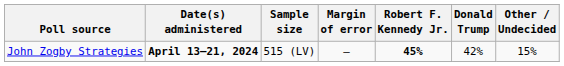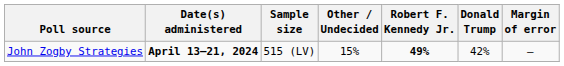columns swapped: (346, 22) <-> (527, 22)
(413, 51) 45% -> (420, 51) 49%
